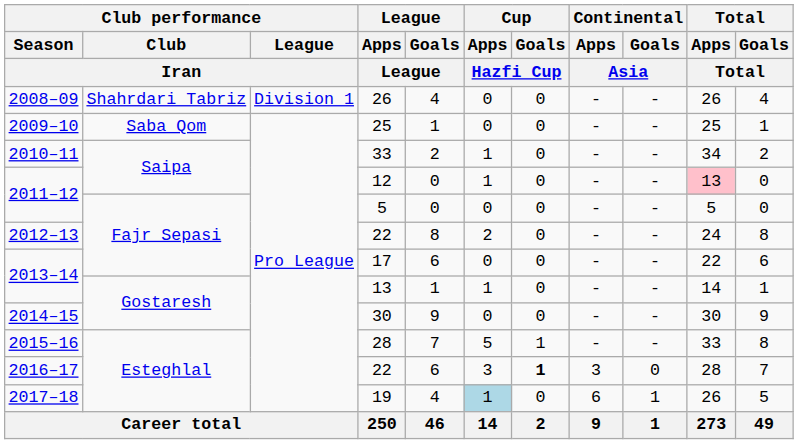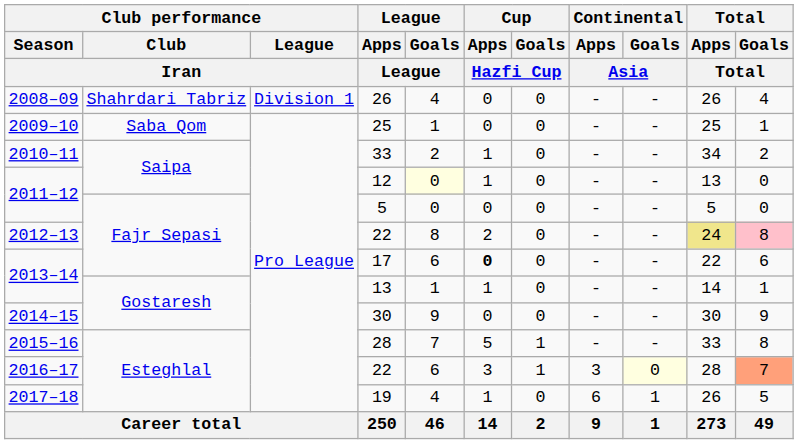(435, 181) no background -> (435, 181) lightyellow background
(711, 181) pink background -> (711, 181) no background
(711, 235) no background -> (711, 235) khaki background
(764, 235) no background -> (764, 235) pink background
(488, 262) normal -> (488, 262) bold
(540, 371) bold -> (540, 371) normal
(655, 371) no background -> (655, 371) lightyellow background
(764, 371) no background -> (764, 371) lightsalmon background
(488, 398) lightblue background -> (488, 398) no background
